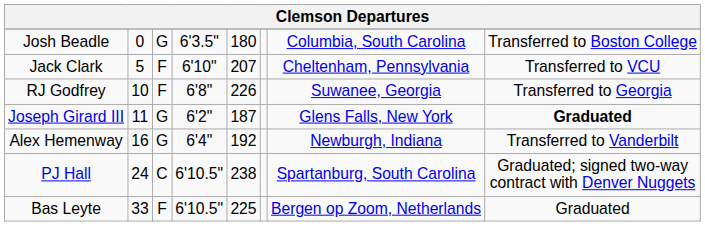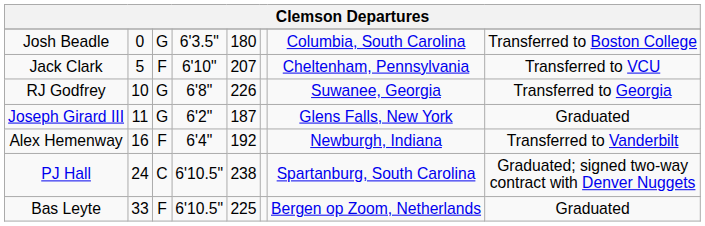(162, 91) F -> (162, 91) G
(593, 116) bold -> (593, 116) normal
(162, 141) G -> (162, 141) F
